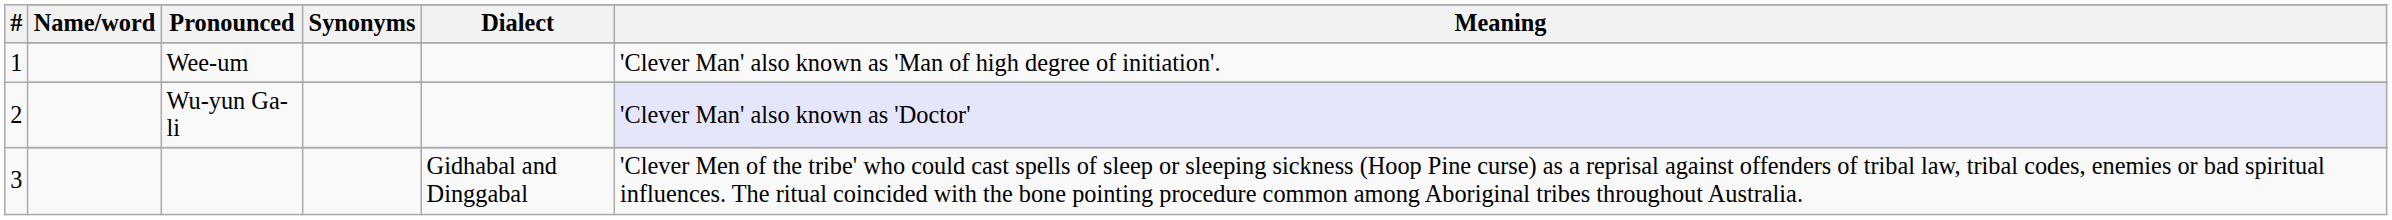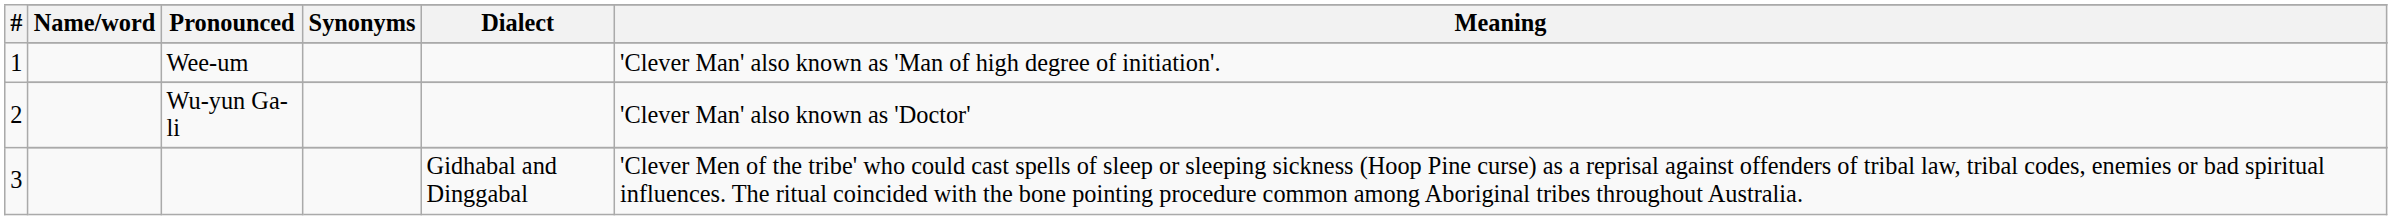(795, 114) lavender background -> (795, 114) no background
